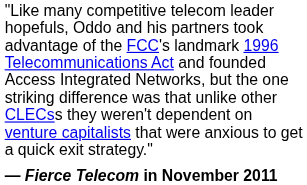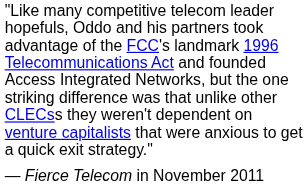(141, 175) bold -> (134, 175) normal
